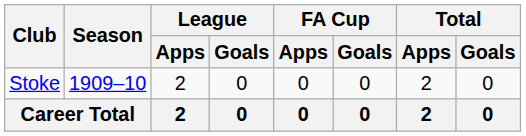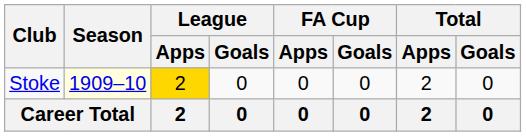(108, 83) no background -> (108, 83) lightyellow background
(180, 83) no background -> (180, 83) gold background
